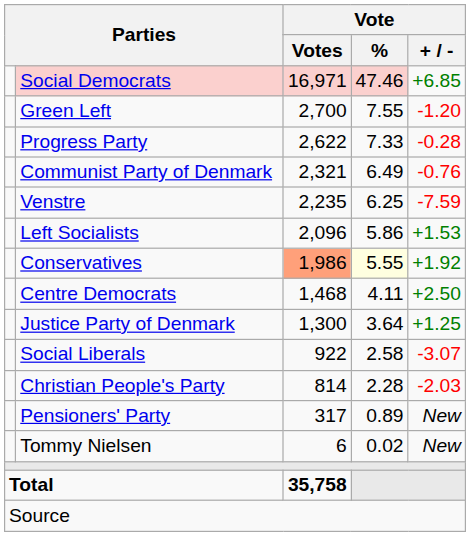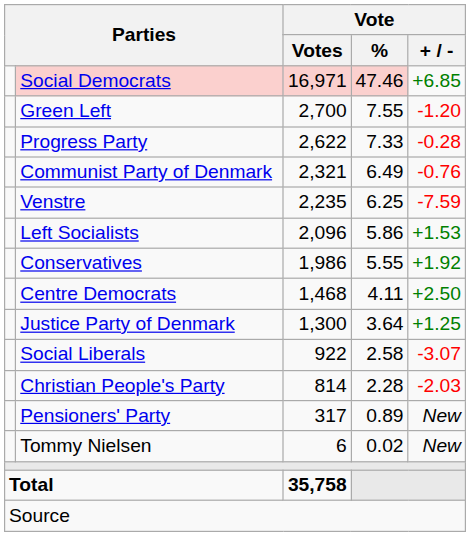(323, 263) lightsalmon background -> (323, 263) no background
(385, 263) lightyellow background -> (385, 263) no background
